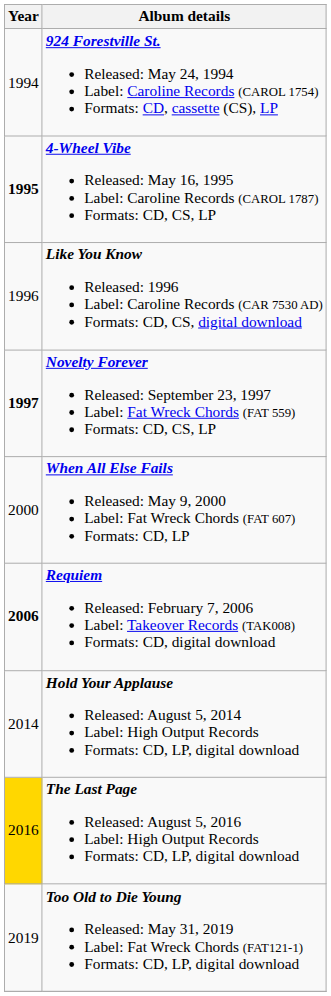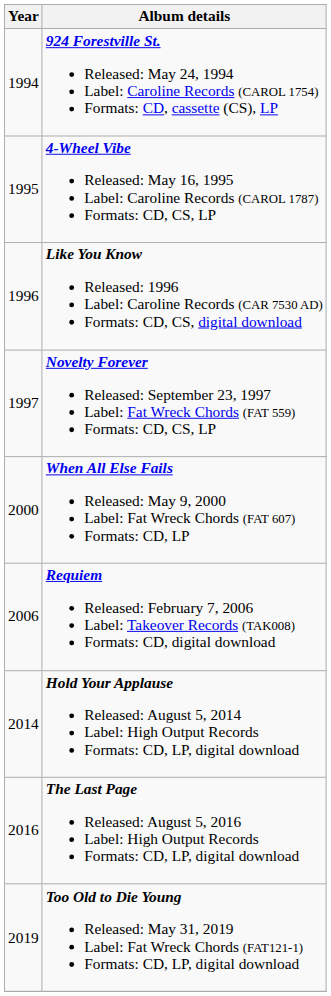(23, 189) bold -> (23, 189) normal
(23, 403) bold -> (23, 403) normal
(23, 616) bold -> (23, 616) normal
(23, 830) gold background -> (23, 830) no background
